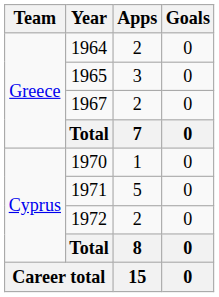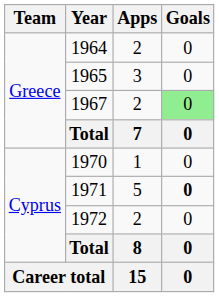(188, 104) no background -> (188, 104) lightgreen background
(188, 190) normal -> (188, 190) bold
